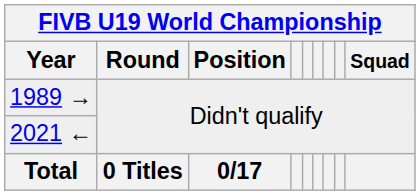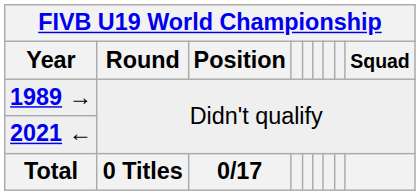(51, 97) normal -> (51, 97) bold
(51, 134) normal -> (51, 134) bold
